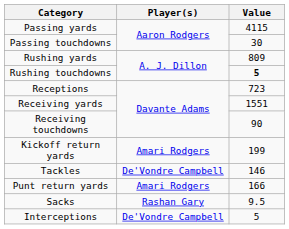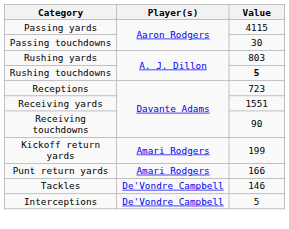(257, 58) 809 -> (257, 58) 803
rows swapped: (61, 186) <-> (61, 171)
- row: (61, 201)
